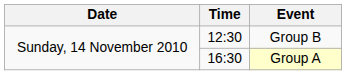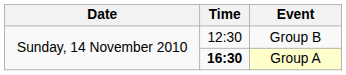(225, 59) normal -> (225, 59) bold
